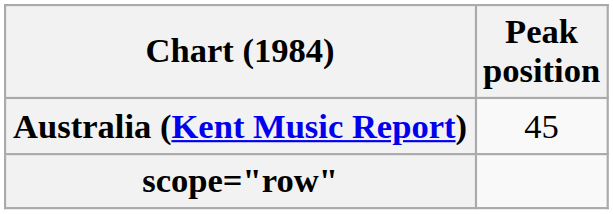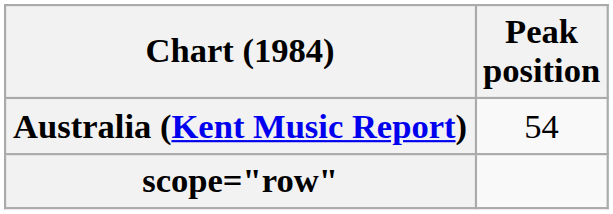(542, 125) 45 -> (542, 125) 54
